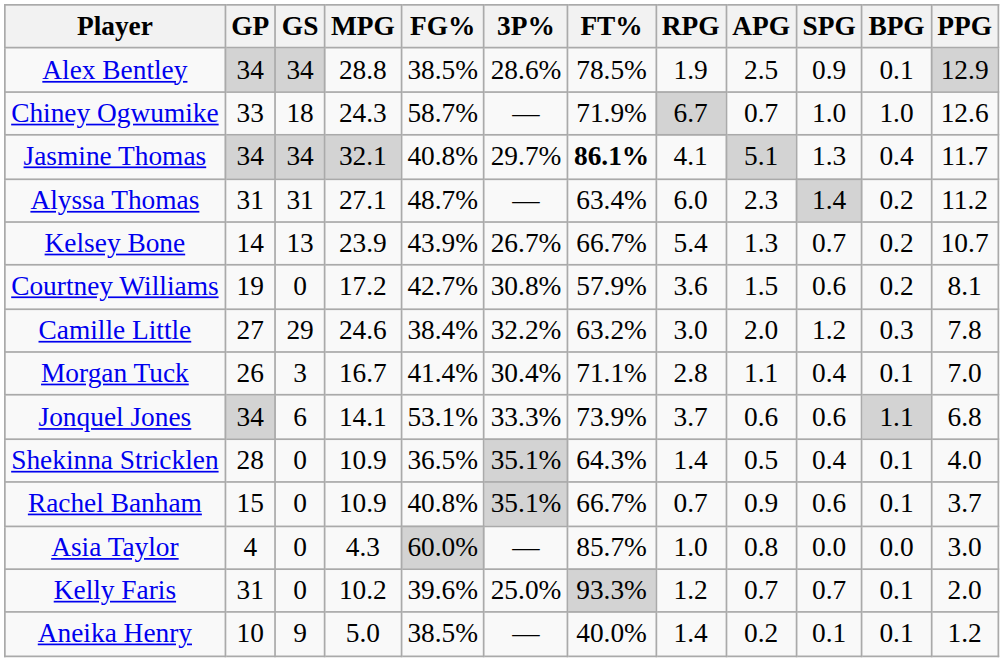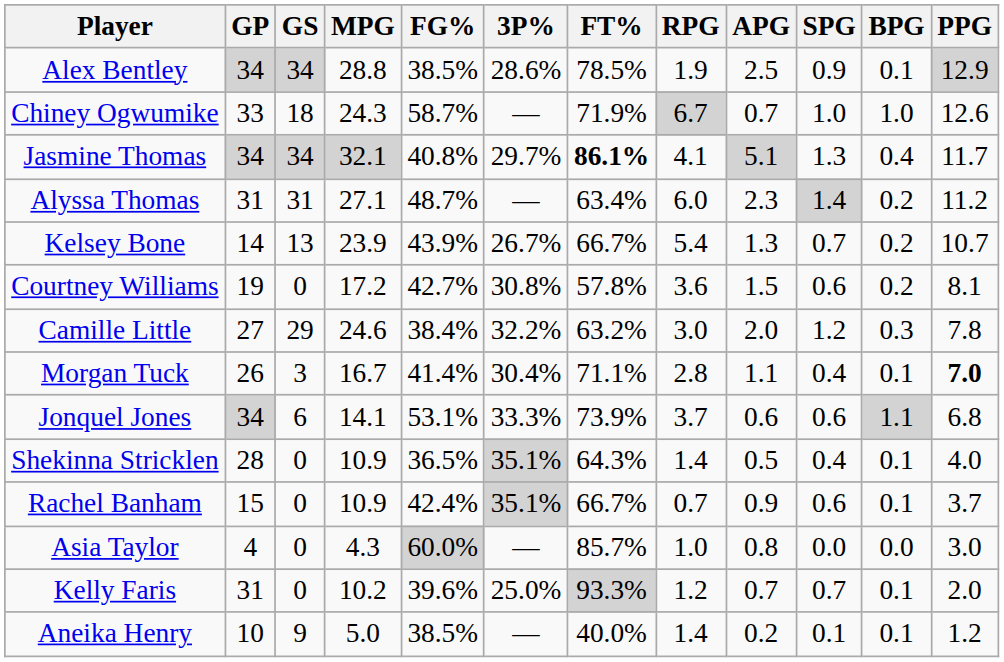(612, 286) 57.9% -> (612, 286) 57.8%
(965, 373) normal -> (965, 373) bold
(443, 503) 40.8% -> (443, 503) 42.4%
